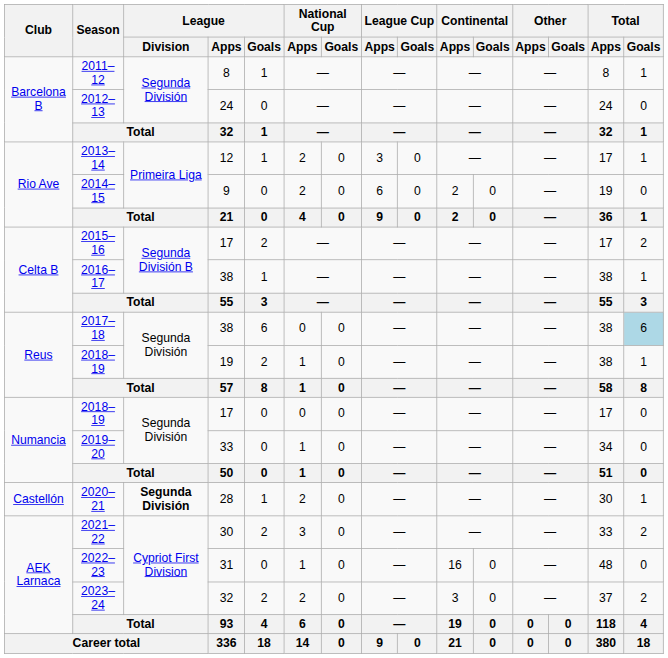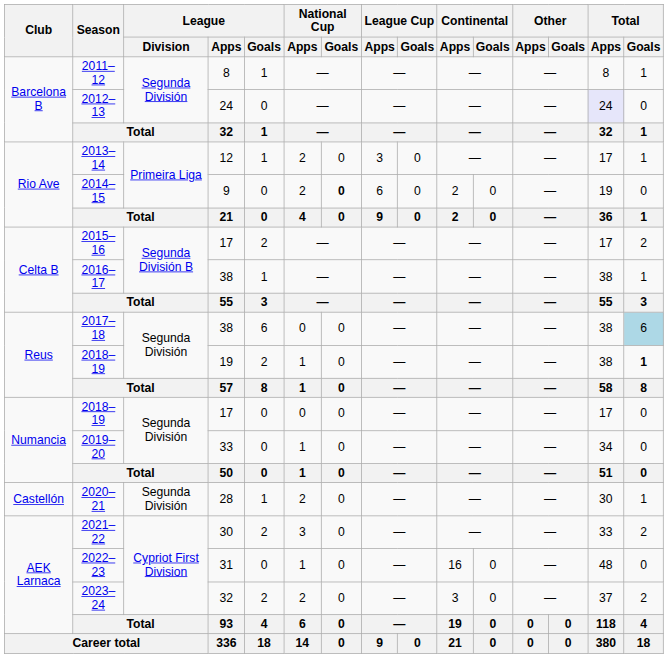(606, 106) no background -> (606, 106) lavender background
(341, 191) normal -> (341, 191) bold
(644, 361) normal -> (644, 361) bold
(166, 499) bold -> (166, 499) normal
